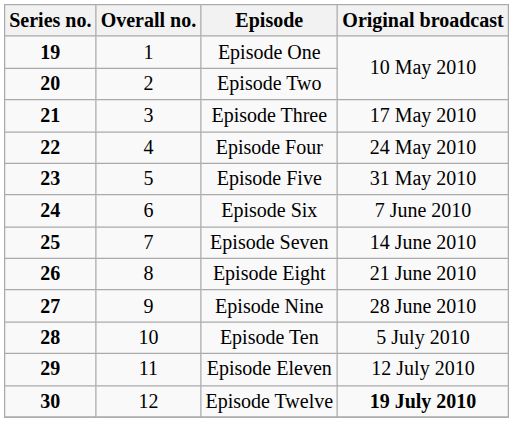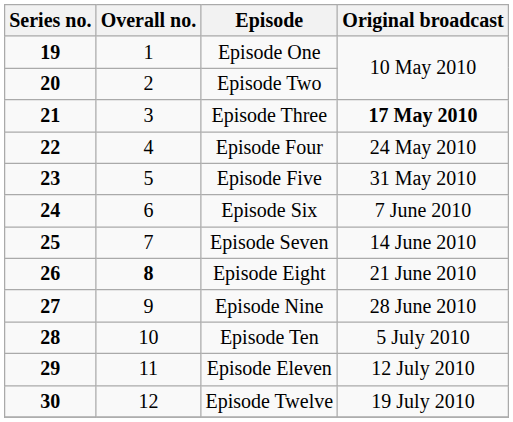(423, 115) normal -> (423, 115) bold
(148, 274) normal -> (148, 274) bold
(423, 400) bold -> (423, 400) normal
